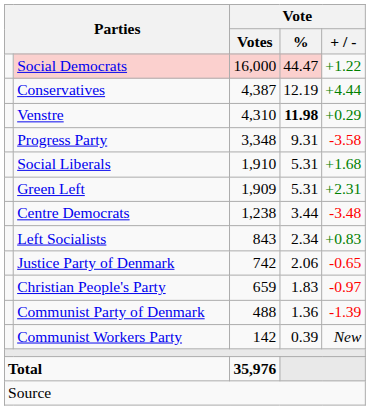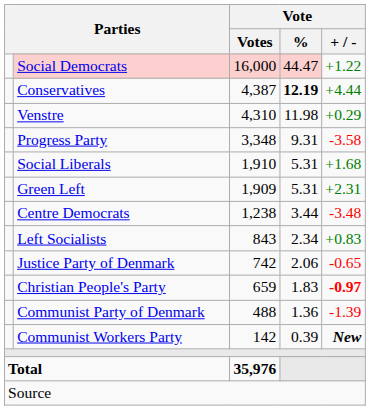(301, 90) normal -> (301, 90) bold
(301, 115) bold -> (301, 115) normal
(345, 287) normal -> (345, 287) bold
(347, 336) normal -> (347, 336) bold
